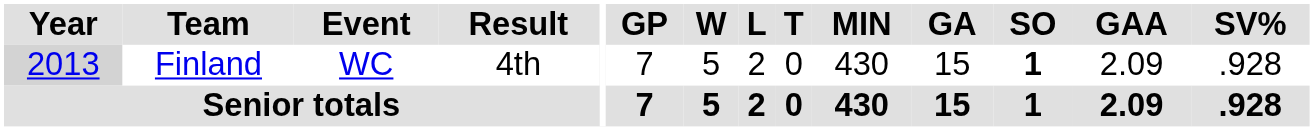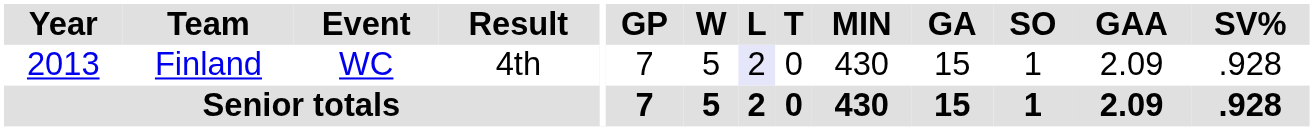(63, 64) lightgrey background -> (63, 64) no background
(757, 64) no background -> (757, 64) lavender background
(1033, 64) bold -> (1033, 64) normal
